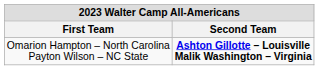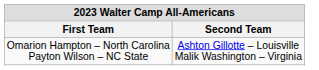(243, 51) bold -> (238, 51) normal
